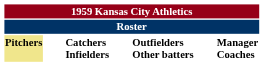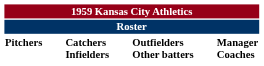(24, 42) khaki background -> (24, 42) no background
